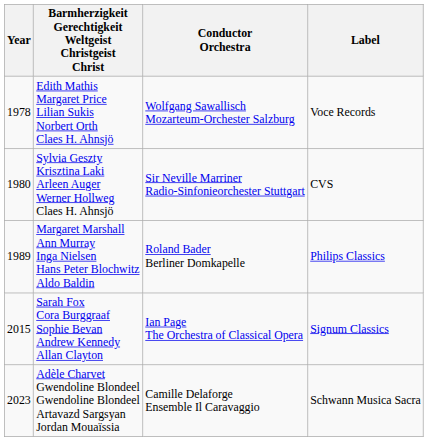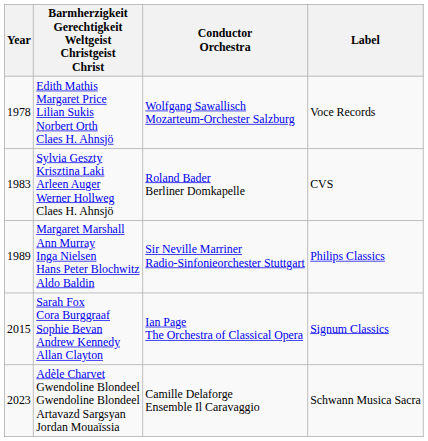(19, 184) 1980 -> (19, 184) 1983
(225, 184) Sir Neville Marriner Radio-Sinfonieorchester Stuttgart -> (195, 184) Roland Bader Berliner Domkapelle
(195, 256) Roland Bader Berliner Domkapelle -> (225, 256) Sir Neville Marriner Radio-Sinfonieorchester Stuttgart
